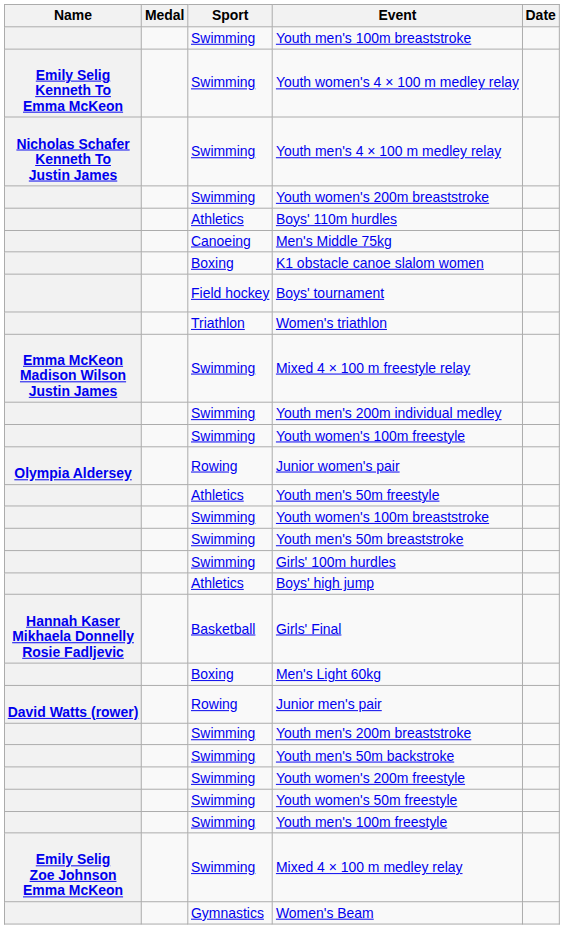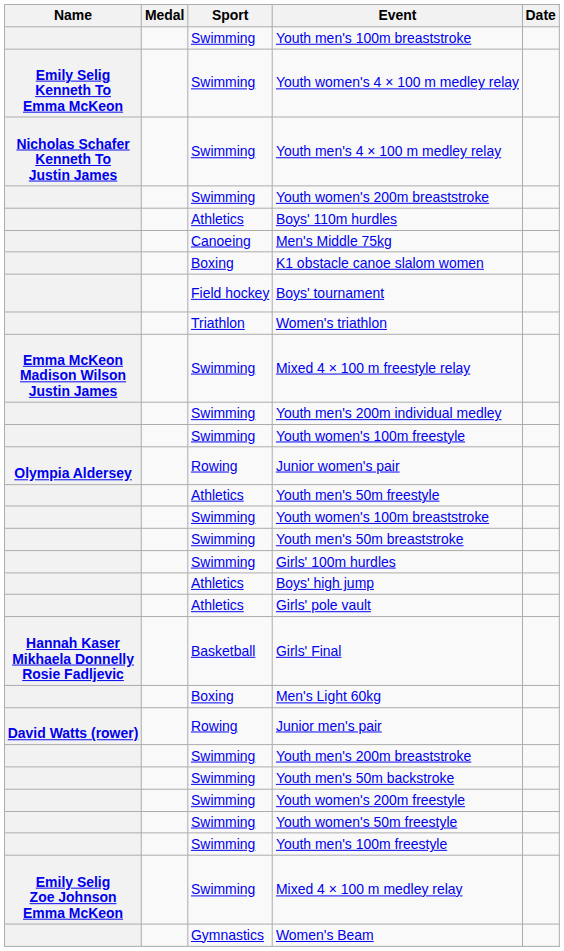+ row: (323, 606)
